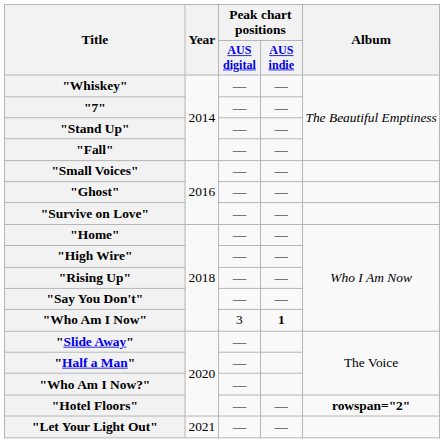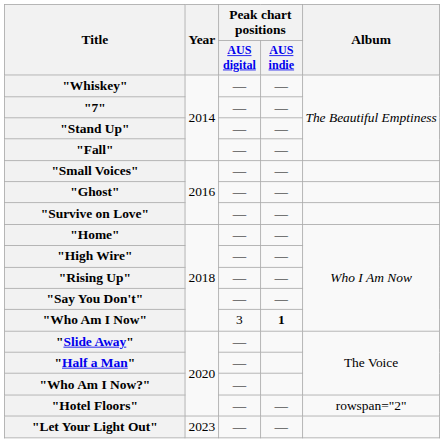(371, 405) bold -> (371, 405) normal
(202, 426) 2021 -> (202, 426) 2023
